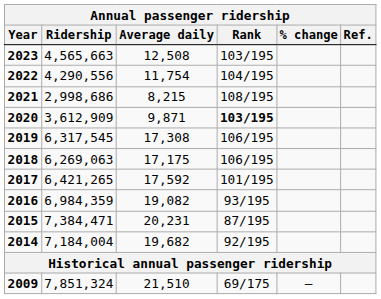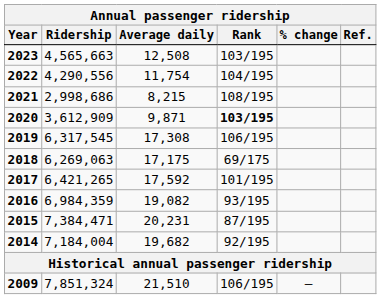(247, 159) 106/195 -> (247, 159) 69/175
(247, 284) 69/175 -> (247, 284) 106/195
